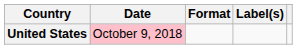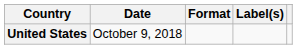(138, 34) pink background -> (138, 34) no background
